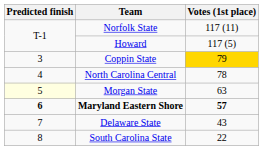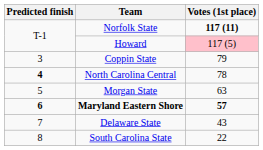(222, 28) normal -> (222, 28) bold
(222, 43) no background -> (222, 43) pink background
(222, 59) gold background -> (222, 59) no background
(40, 75) normal -> (40, 75) bold
(40, 91) lightyellow background -> (40, 91) no background
